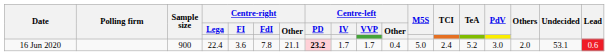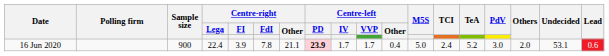(241, 45) 3.6 -> (241, 45) 3.9
(318, 45) 23.2 -> (318, 45) 23.9
